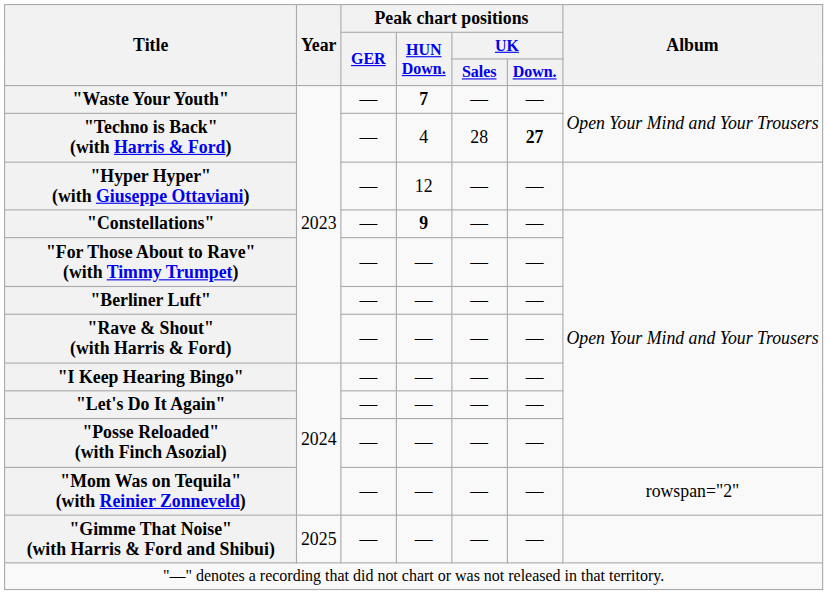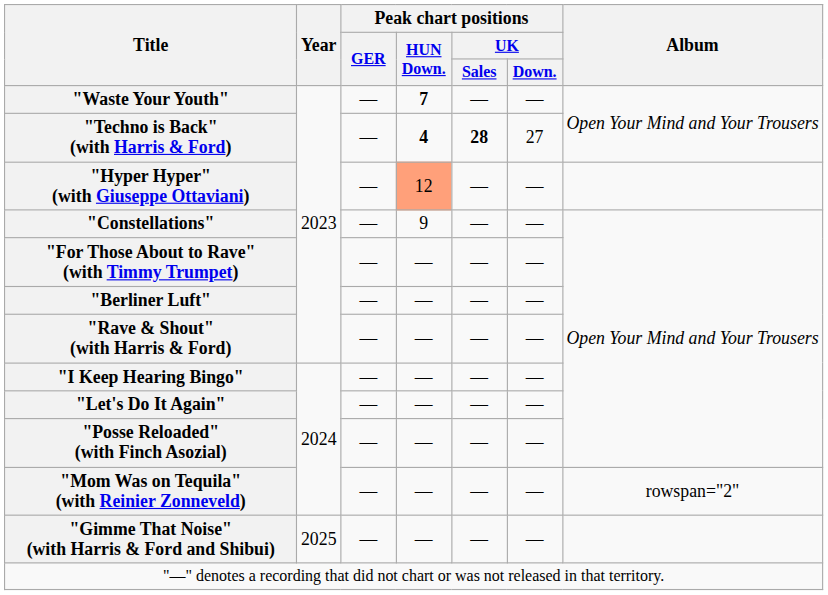(424, 137) normal -> (424, 137) bold
(479, 137) normal -> (479, 137) bold
(535, 137) bold -> (535, 137) normal
(424, 185) no background -> (424, 185) lightsalmon background
(424, 223) bold -> (424, 223) normal
